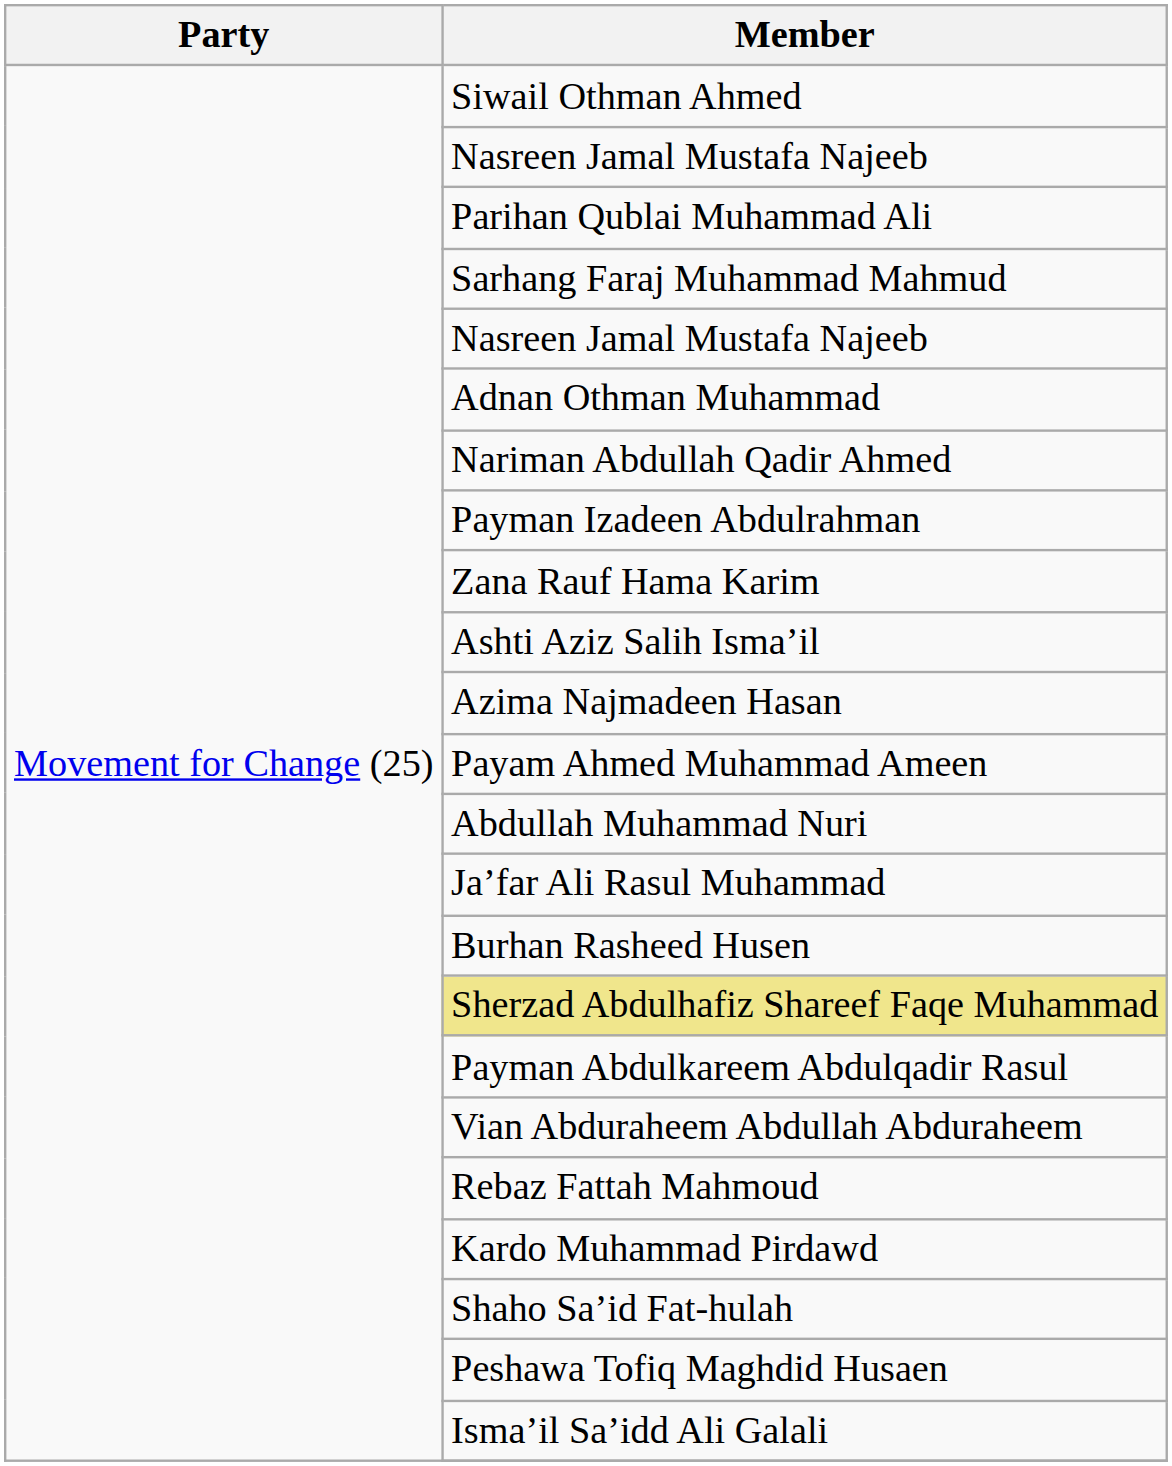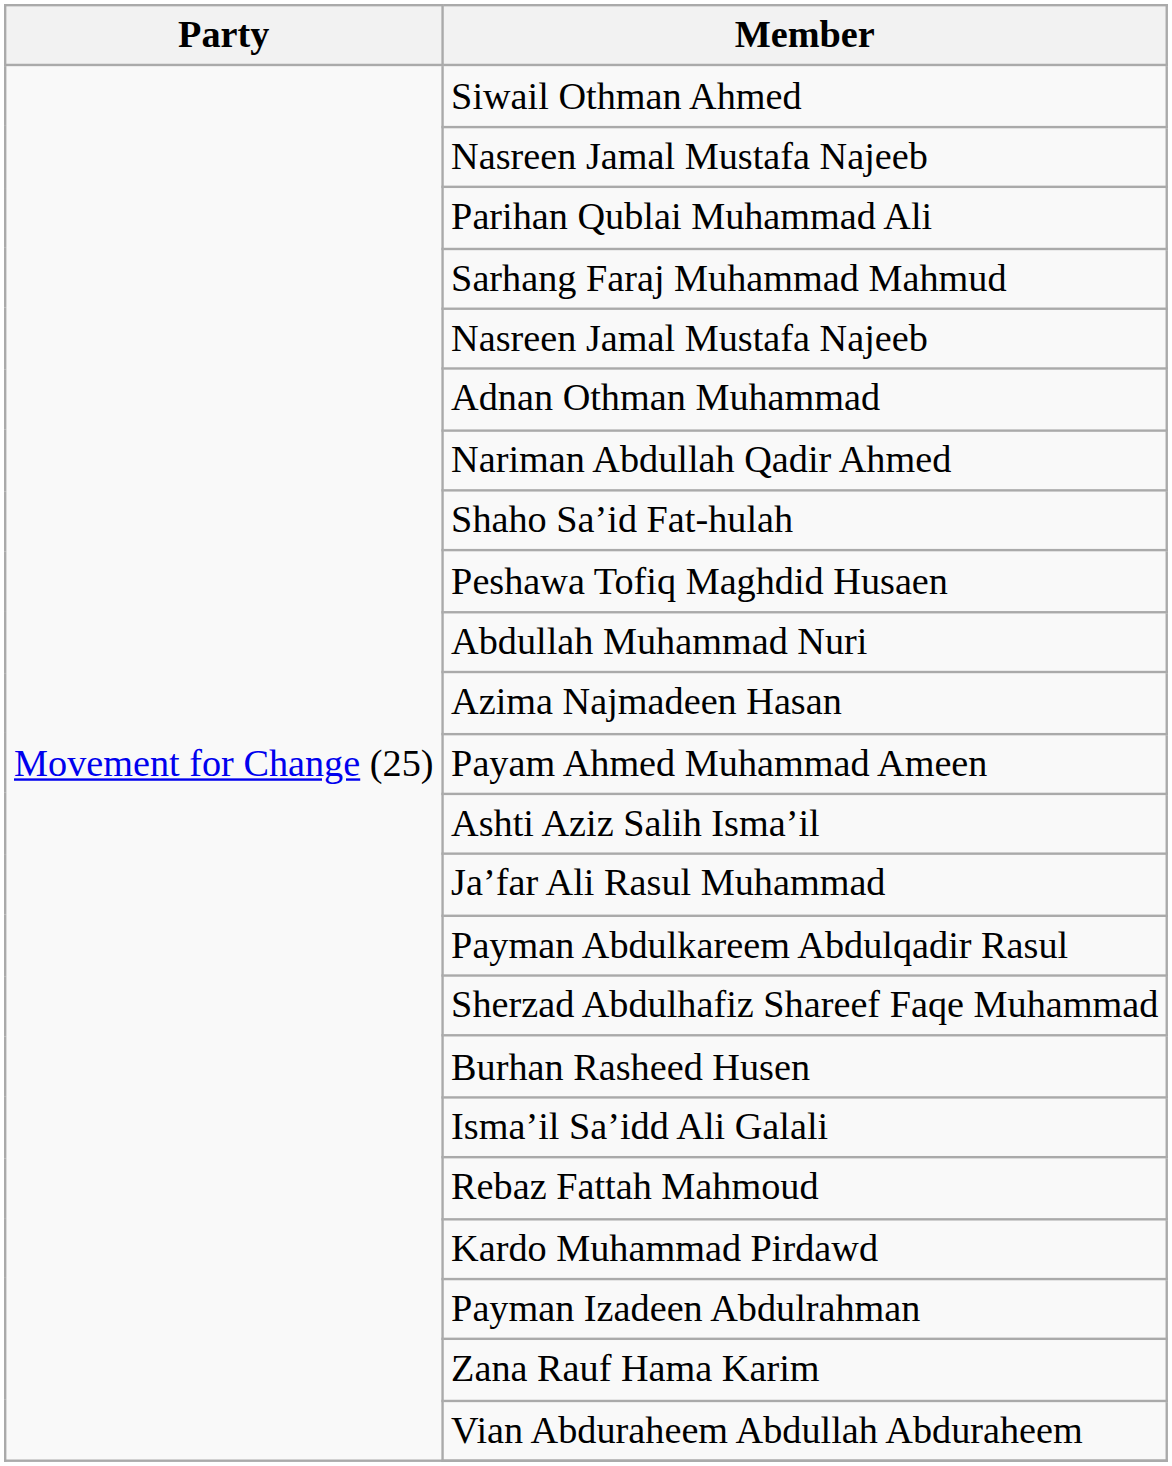(686, 519) Payman Izadeen Abdulrahman -> (622, 519) Shaho Sa’id Fat-hulah
(635, 580) Zana Rauf Hama Karim -> (700, 580) Peshawa Tofiq Maghdid Husaen
(635, 641) Ashti Aziz Salih Isma’il -> (659, 641) Abdullah Muhammad Nuri
(659, 823) Abdullah Muhammad Nuri -> (635, 823) Ashti Aziz Salih Isma’il
(631, 944) Burhan Rasheed Husen -> (760, 944) Payman Abdulkareem Abdulqadir Rasul
(805, 1005) khaki background -> (805, 1005) no background
(760, 1065) Payman Abdulkareem Abdulqadir Rasul -> (631, 1065) Burhan Rasheed Husen
(767, 1126) Vian Abduraheem Abdullah Abduraheem -> (640, 1126) Isma’il Sa’idd Ali Galali
(622, 1308) Shaho Sa’id Fat-hulah -> (686, 1308) Payman Izadeen Abdulrahman
(700, 1369) Peshawa Tofiq Maghdid Husaen -> (635, 1369) Zana Rauf Hama Karim
(640, 1429) Isma’il Sa’idd Ali Galali -> (767, 1429) Vian Abduraheem Abdullah Abduraheem
